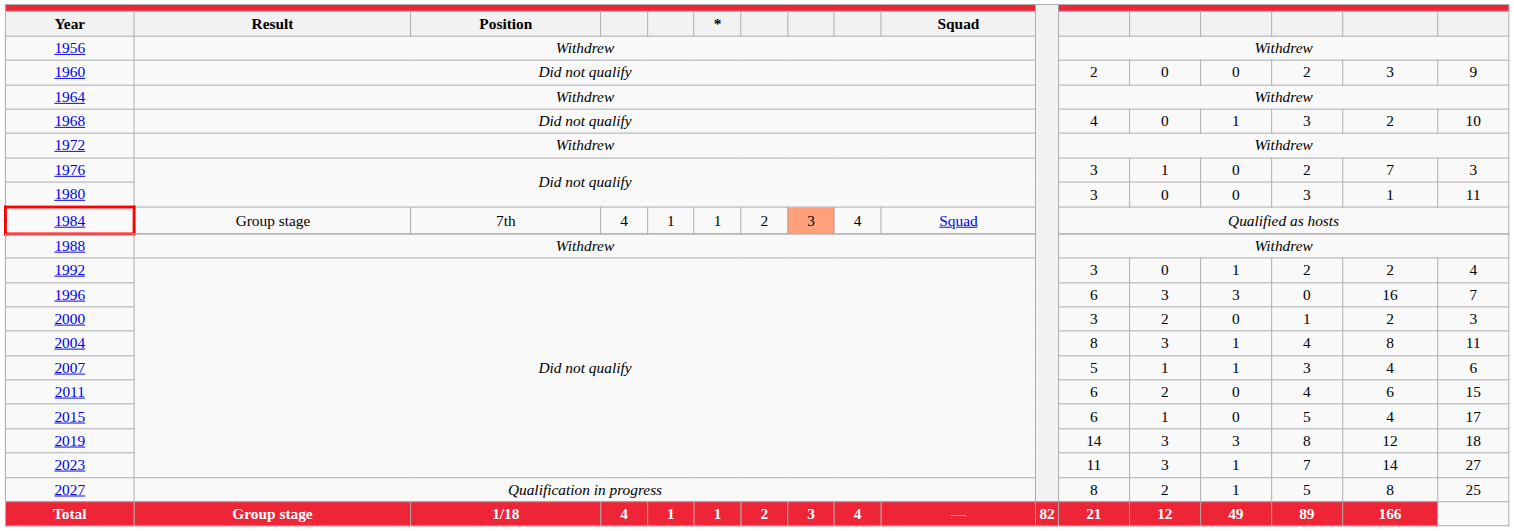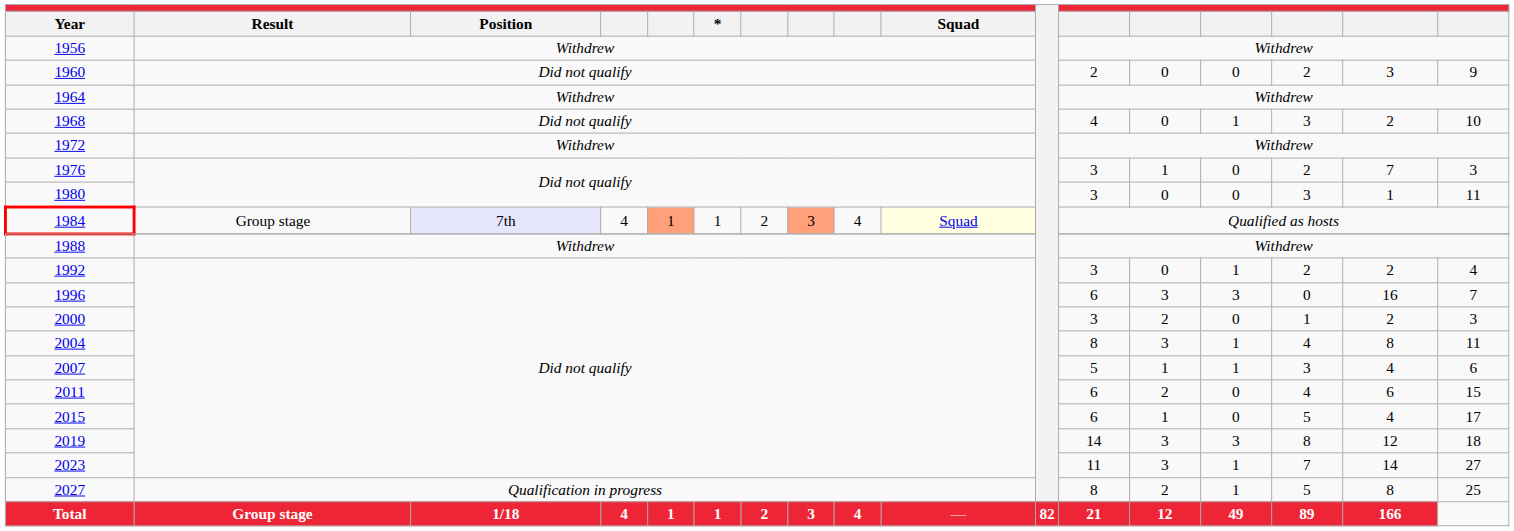(506, 220) no background -> (506, 220) lavender background
(671, 220) no background -> (671, 220) lightsalmon background
(958, 220) no background -> (958, 220) lightyellow background
